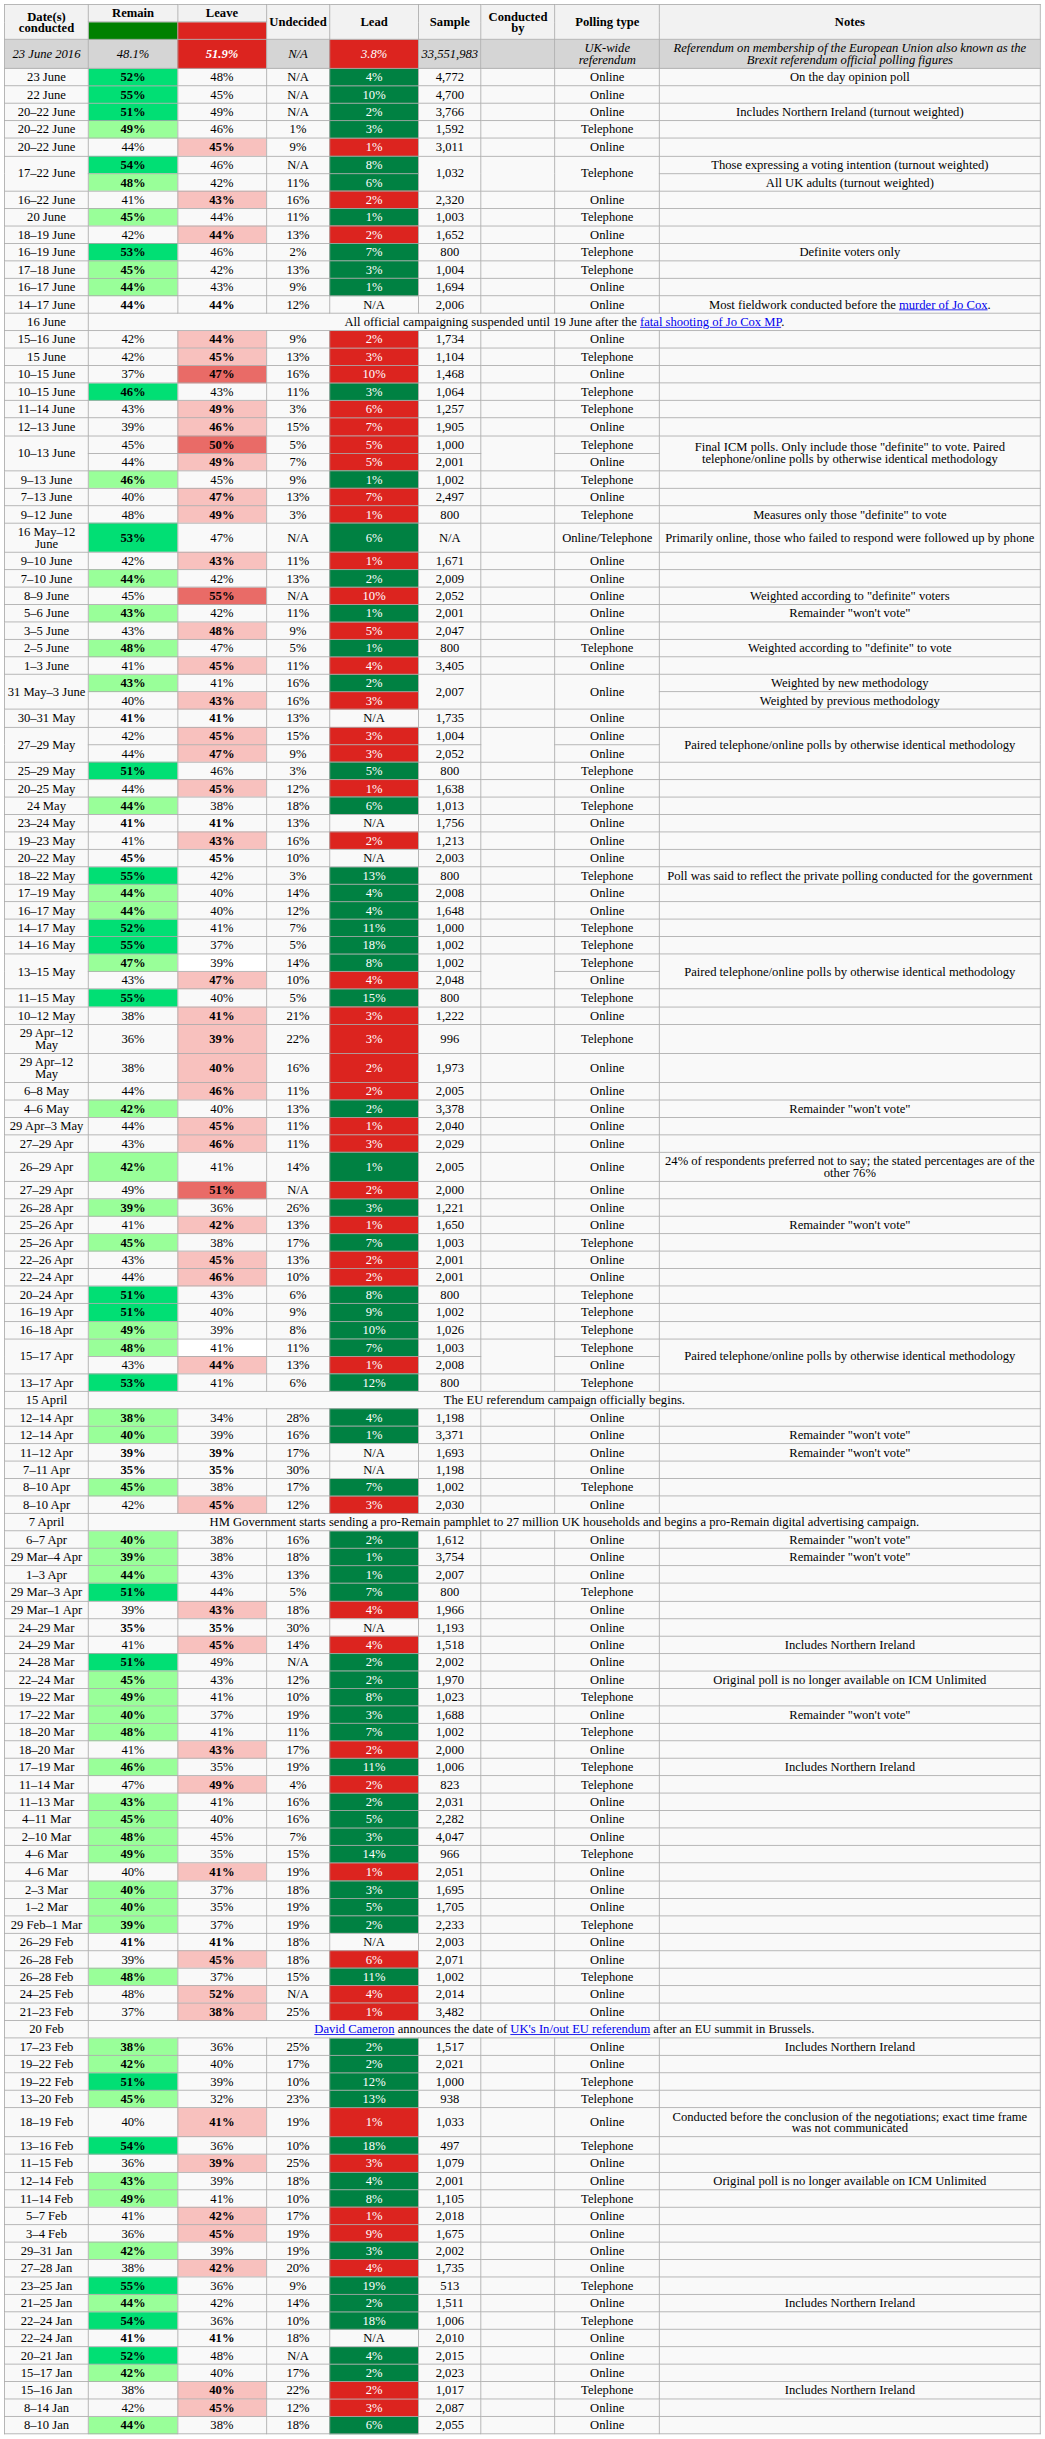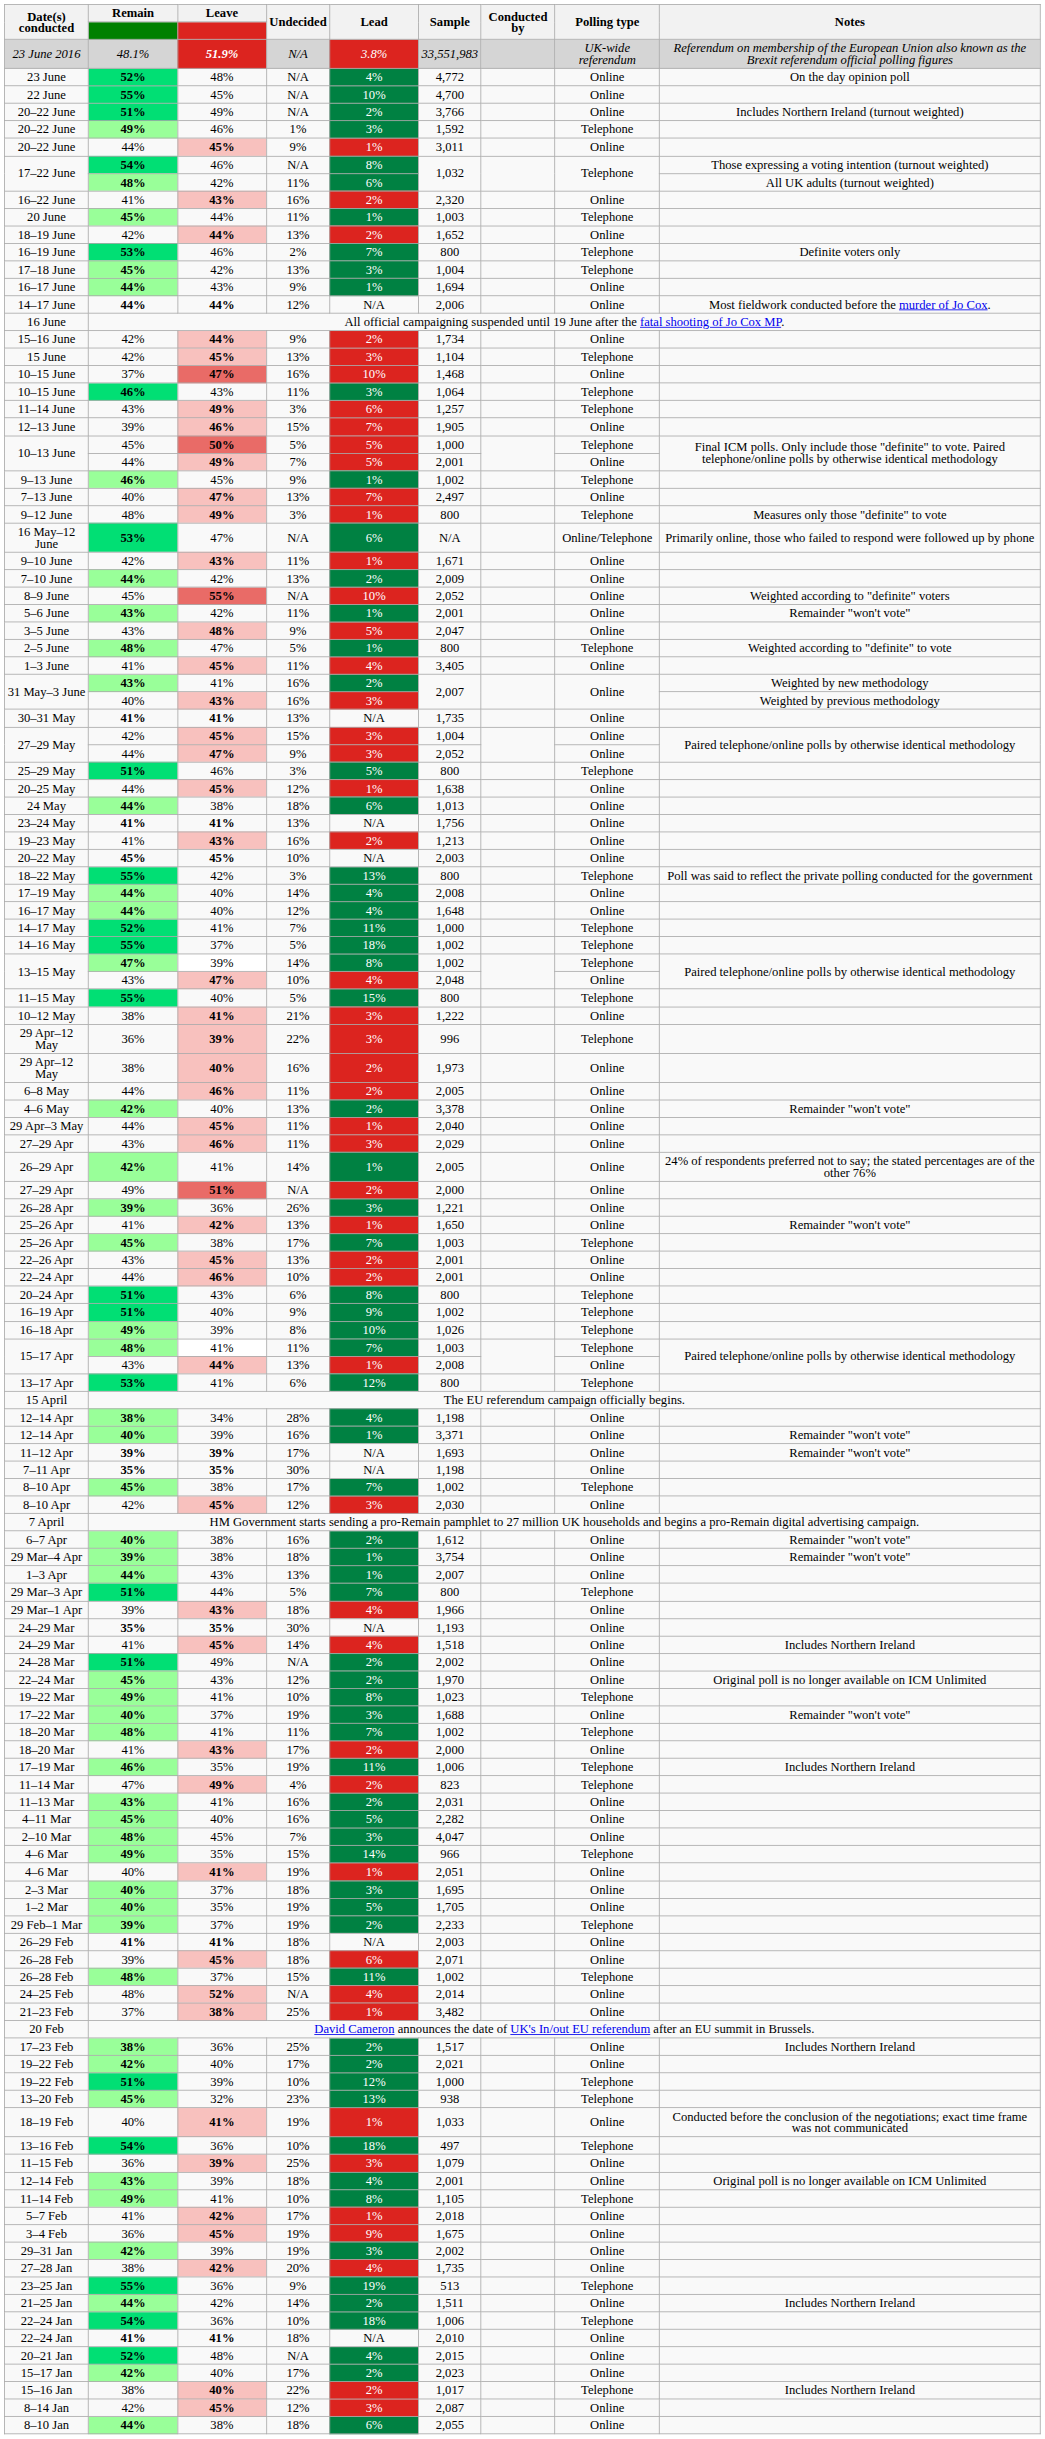(607, 805) Telephone -> (607, 805) Online
